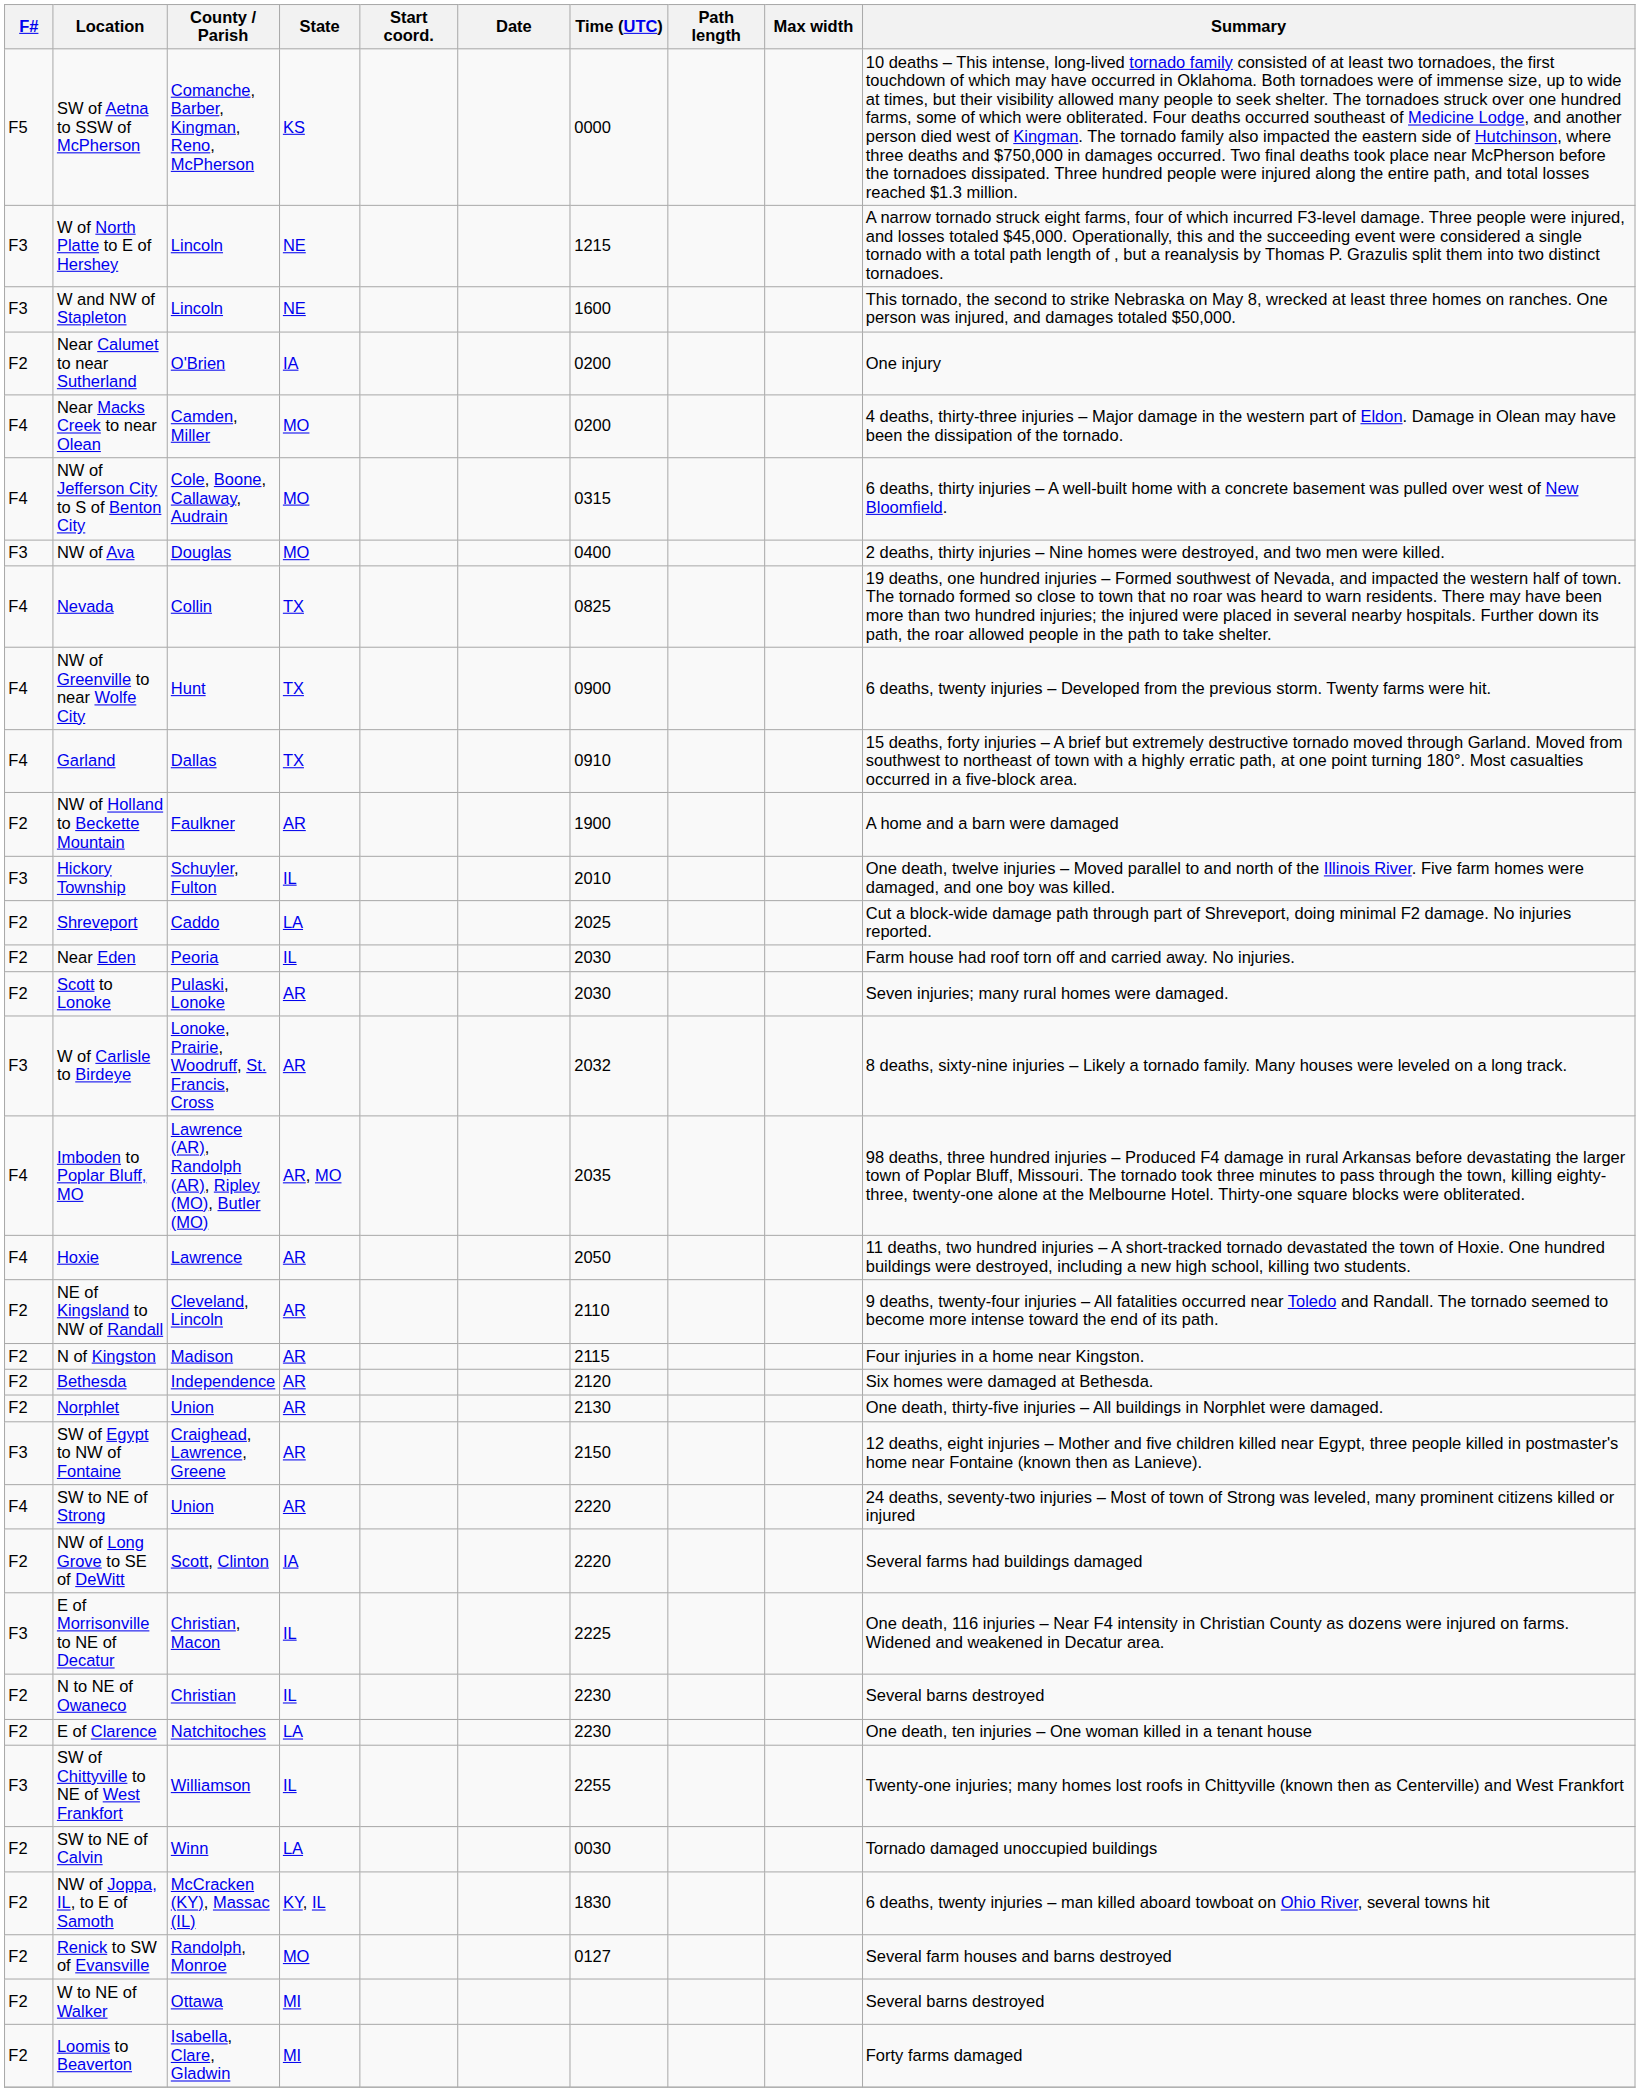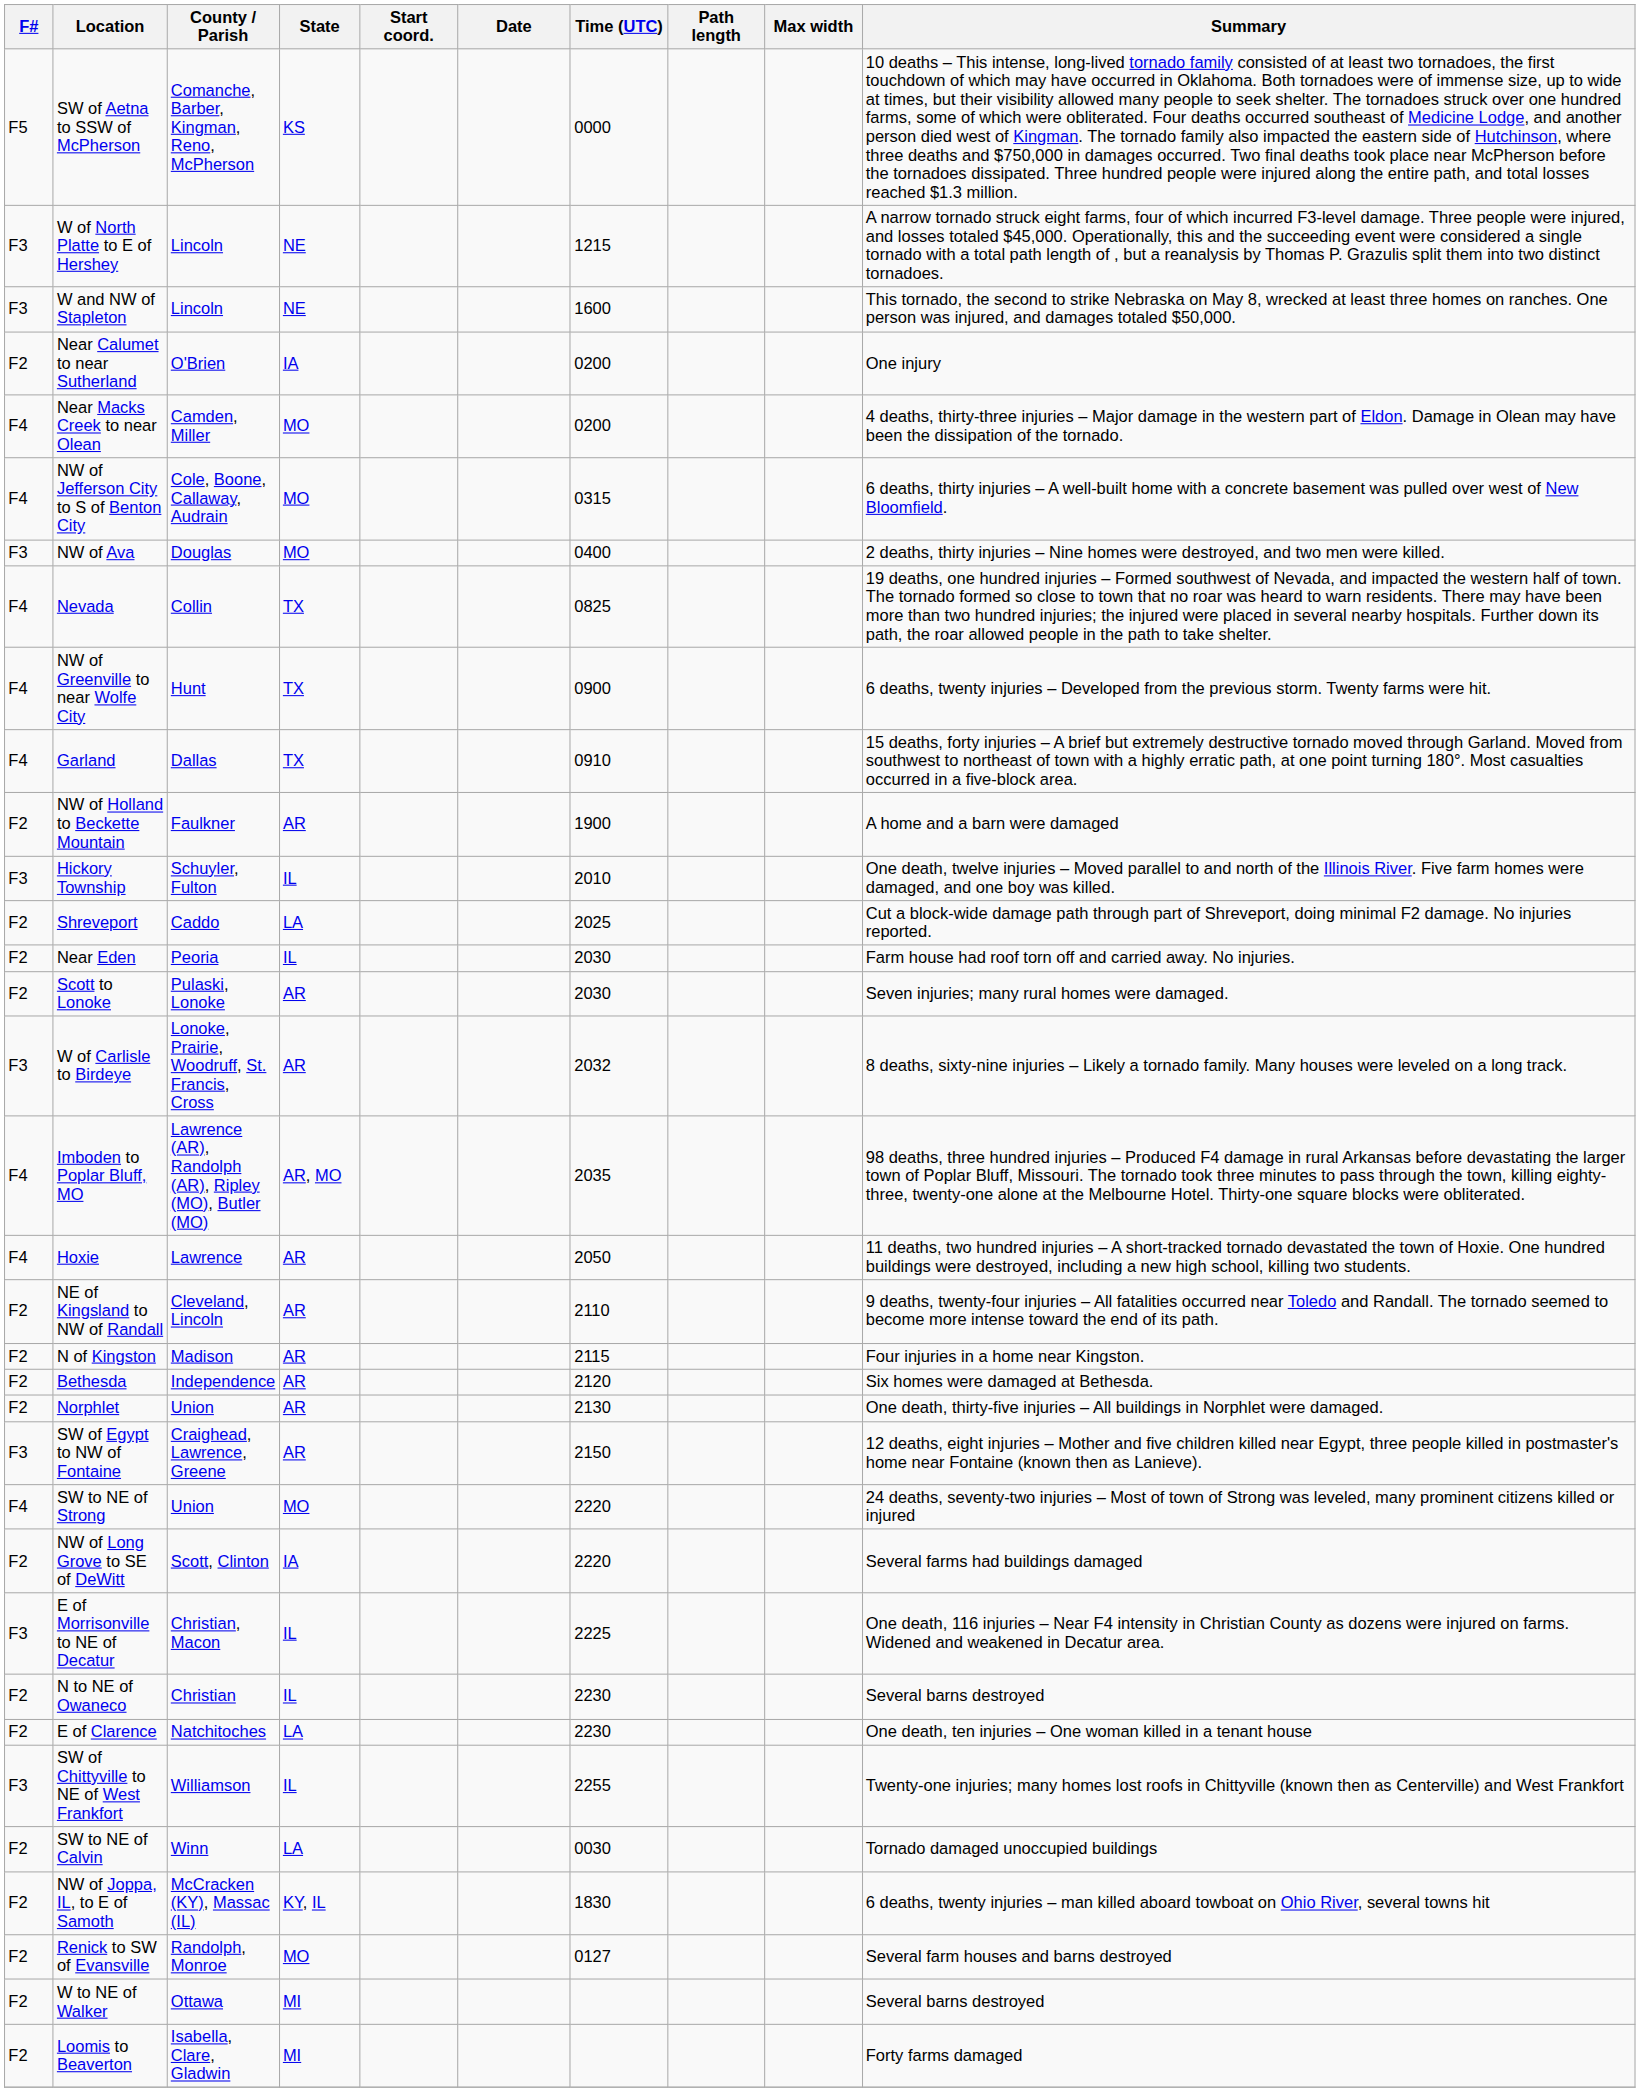(294, 1506) AR -> (296, 1506) MO
